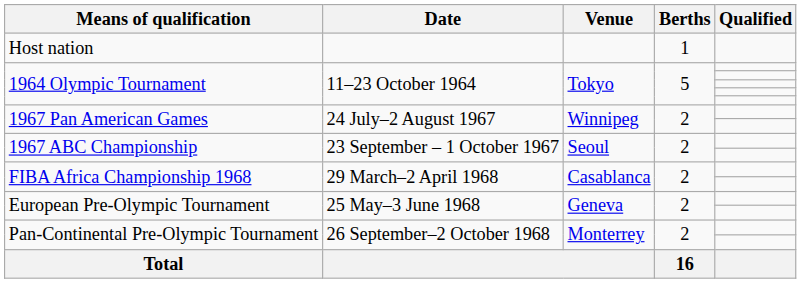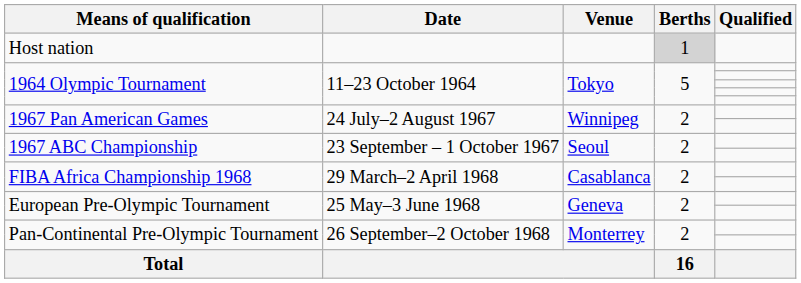(685, 47) no background -> (685, 47) lightgrey background
